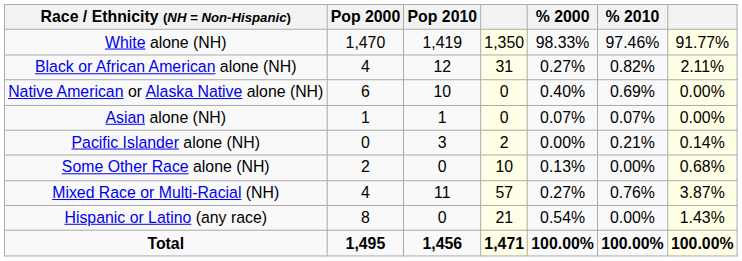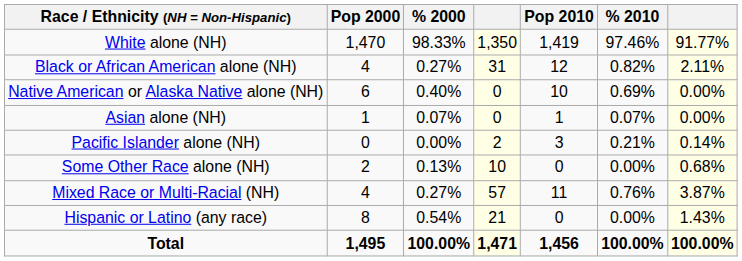columns swapped: (442, 17) <-> (563, 17)
